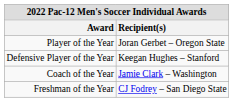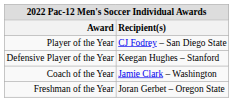(171, 43) Joran Gerbet – Oregon State -> (172, 43) CJ Fodrey – San Diego State
(172, 89) CJ Fodrey – San Diego State -> (171, 89) Joran Gerbet – Oregon State
